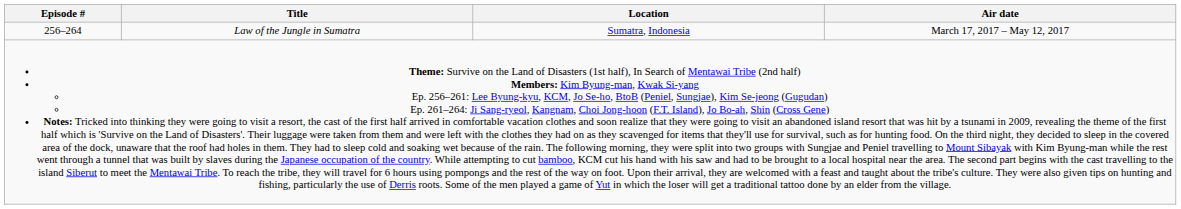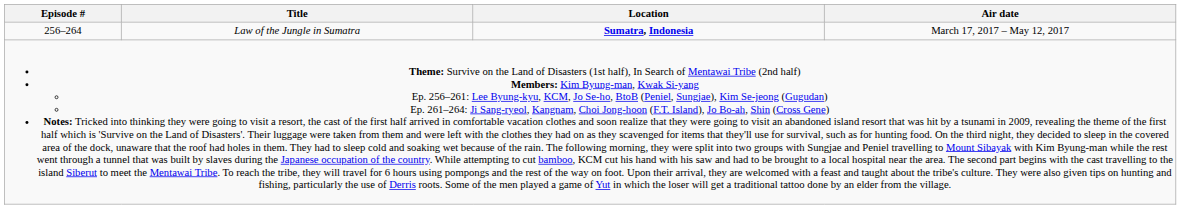(649, 31) normal -> (649, 31) bold
